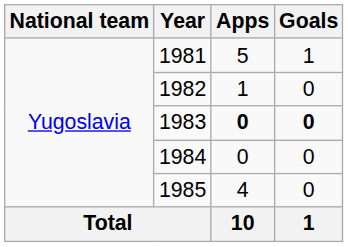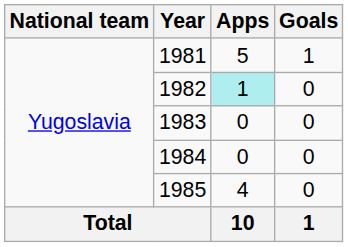(243, 88) no background -> (243, 88) paleturquoise background
(243, 122) bold -> (243, 122) normal
(309, 122) bold -> (309, 122) normal
